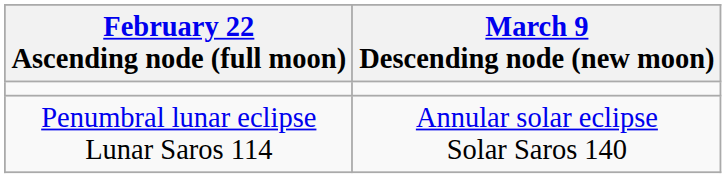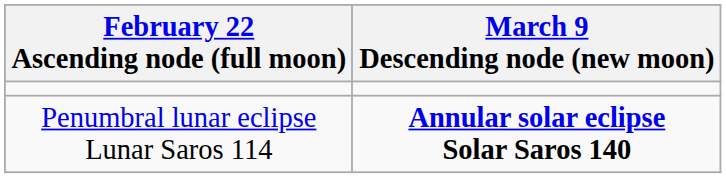(537, 133) normal -> (537, 133) bold
